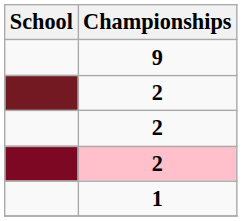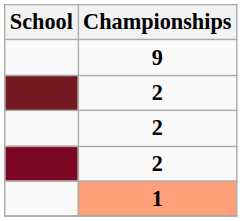(157, 163) pink background -> (157, 163) no background
(157, 198) no background -> (157, 198) lightsalmon background
